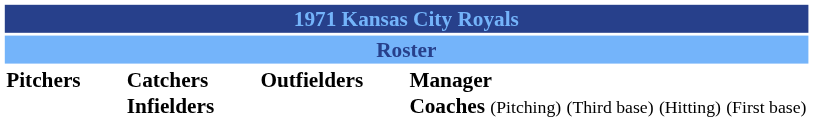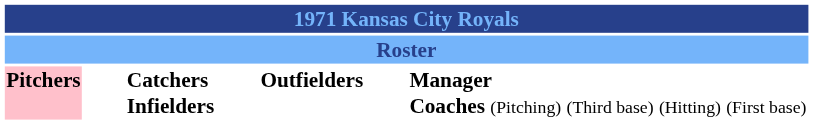(43, 80) no background -> (43, 80) pink background
